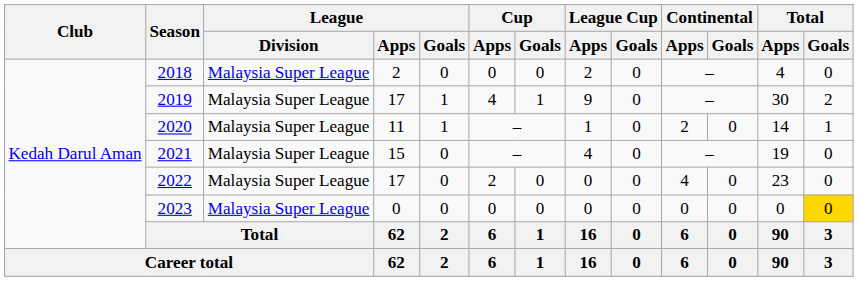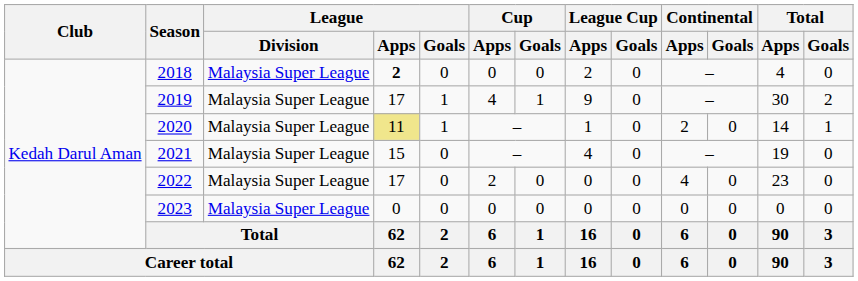(396, 72) normal -> (396, 72) bold
(396, 126) no background -> (396, 126) khaki background
(828, 208) gold background -> (828, 208) no background
